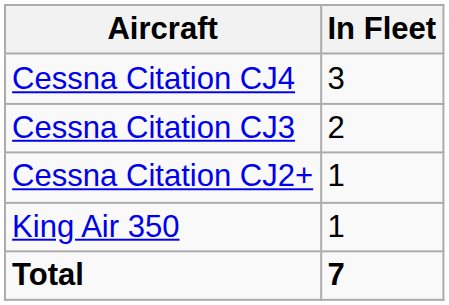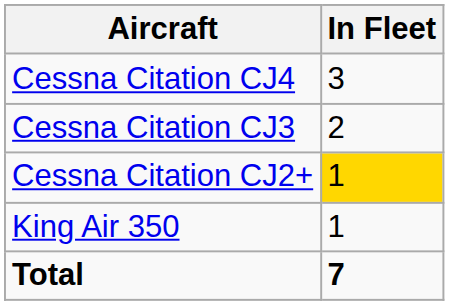(336, 176) no background -> (336, 176) gold background
